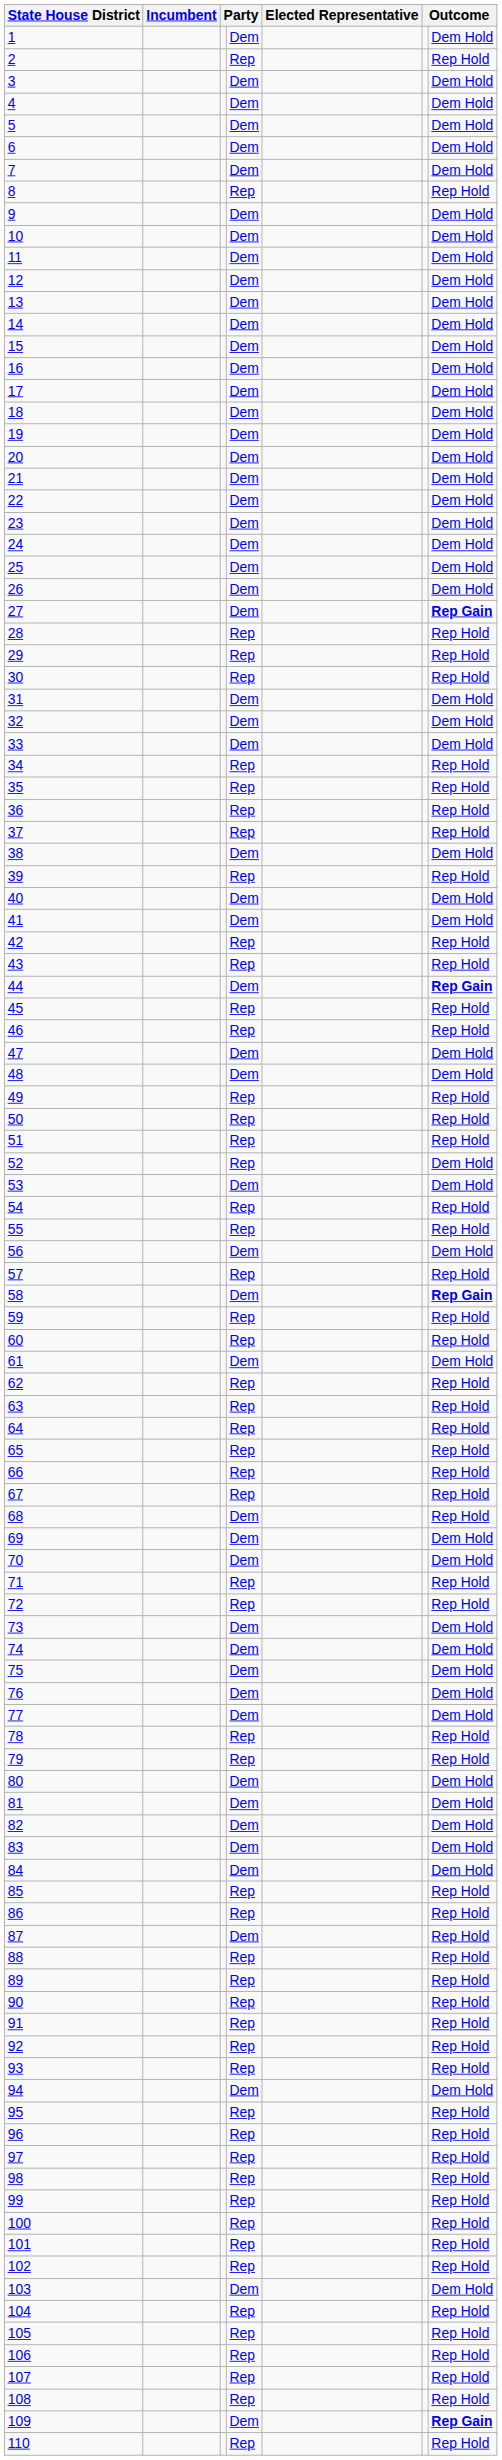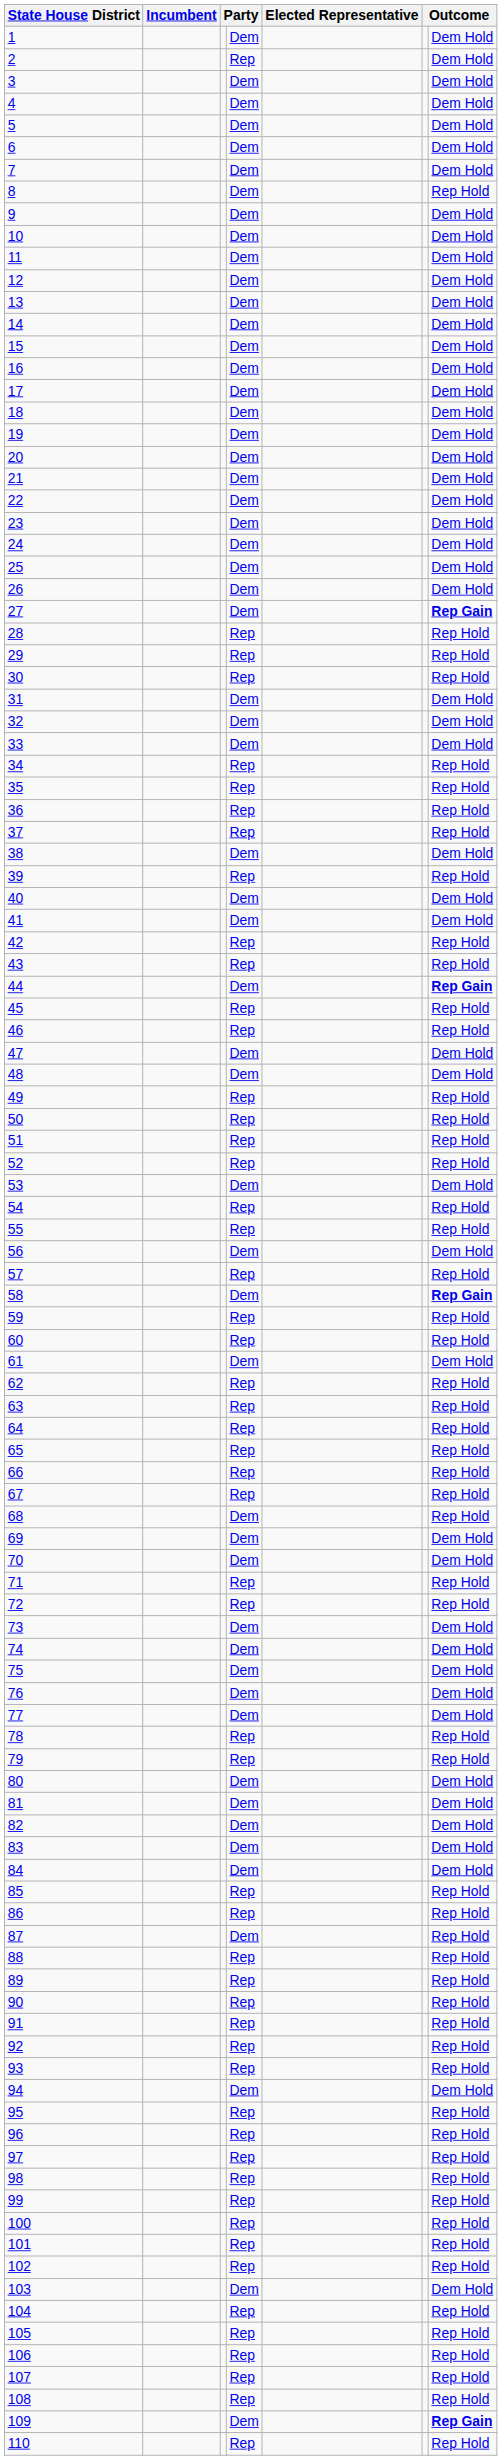(460, 59) Rep Hold -> (462, 59) Dem Hold
(242, 192) Rep -> (244, 192) Dem
(462, 1163) Dem Hold -> (460, 1163) Rep Hold
